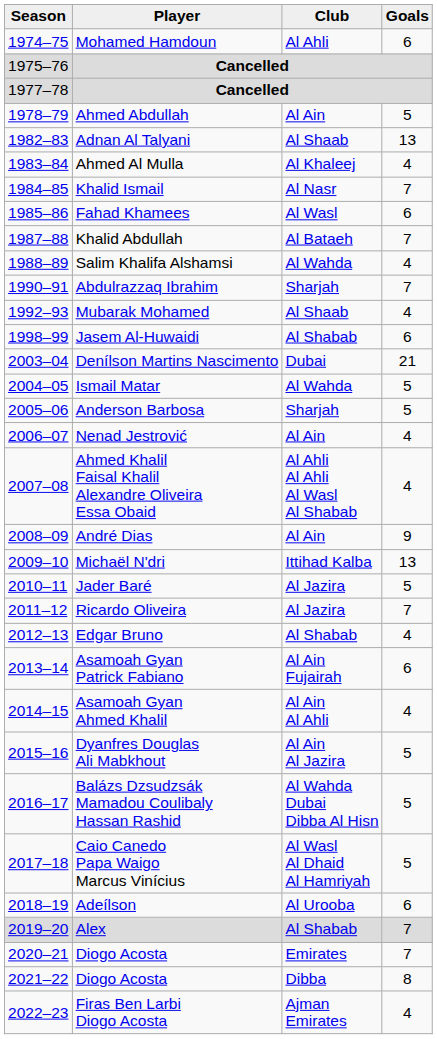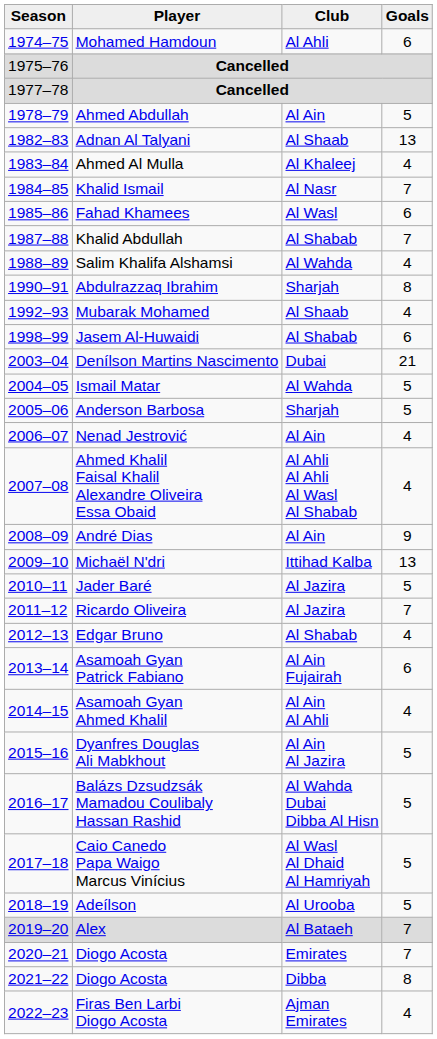(319, 238) Al Bataeh -> (321, 238) Al Shabab
(407, 287) 7 -> (407, 287) 8
(407, 905) 6 -> (407, 905) 5
(321, 929) Al Shabab -> (319, 929) Al Bataeh
